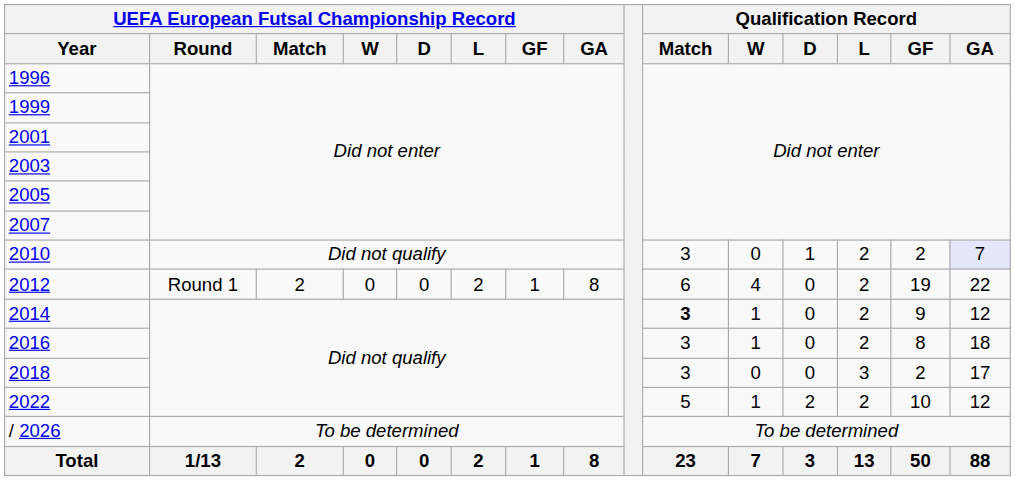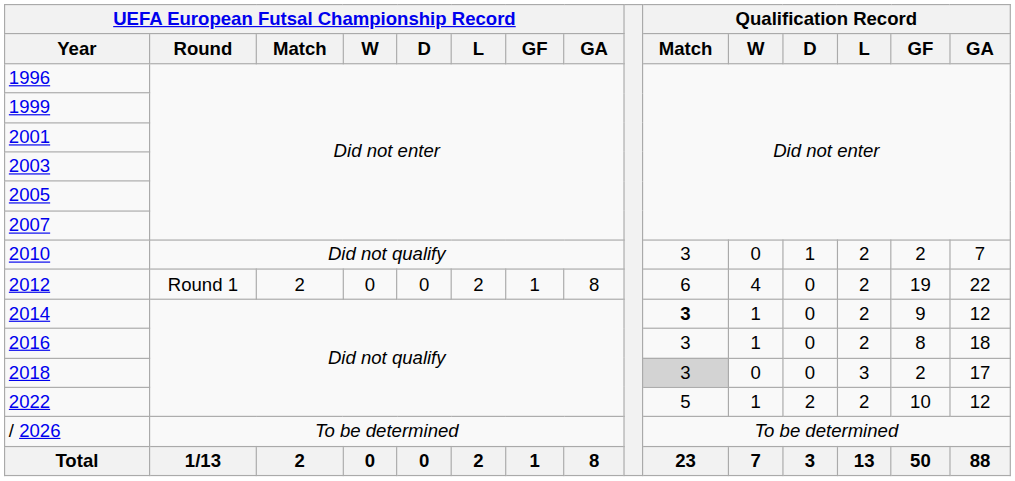(980, 254) lavender background -> (980, 254) no background
(685, 372) no background -> (685, 372) lightgrey background
